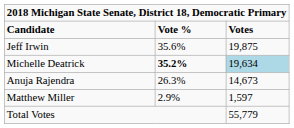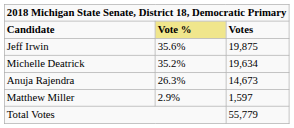(175, 30) no background -> (175, 30) khaki background
(172, 64) bold -> (171, 64) normal
(243, 64) lightblue background -> (243, 64) no background
